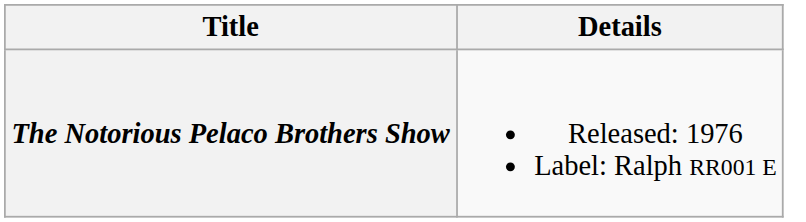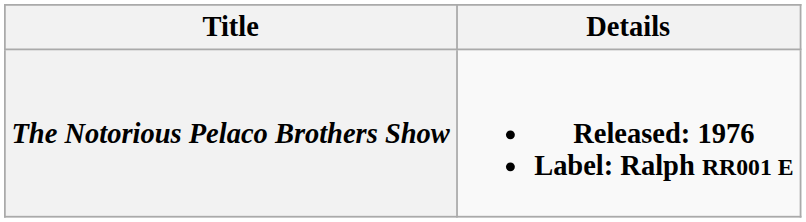(620, 149) normal -> (628, 149) bold
